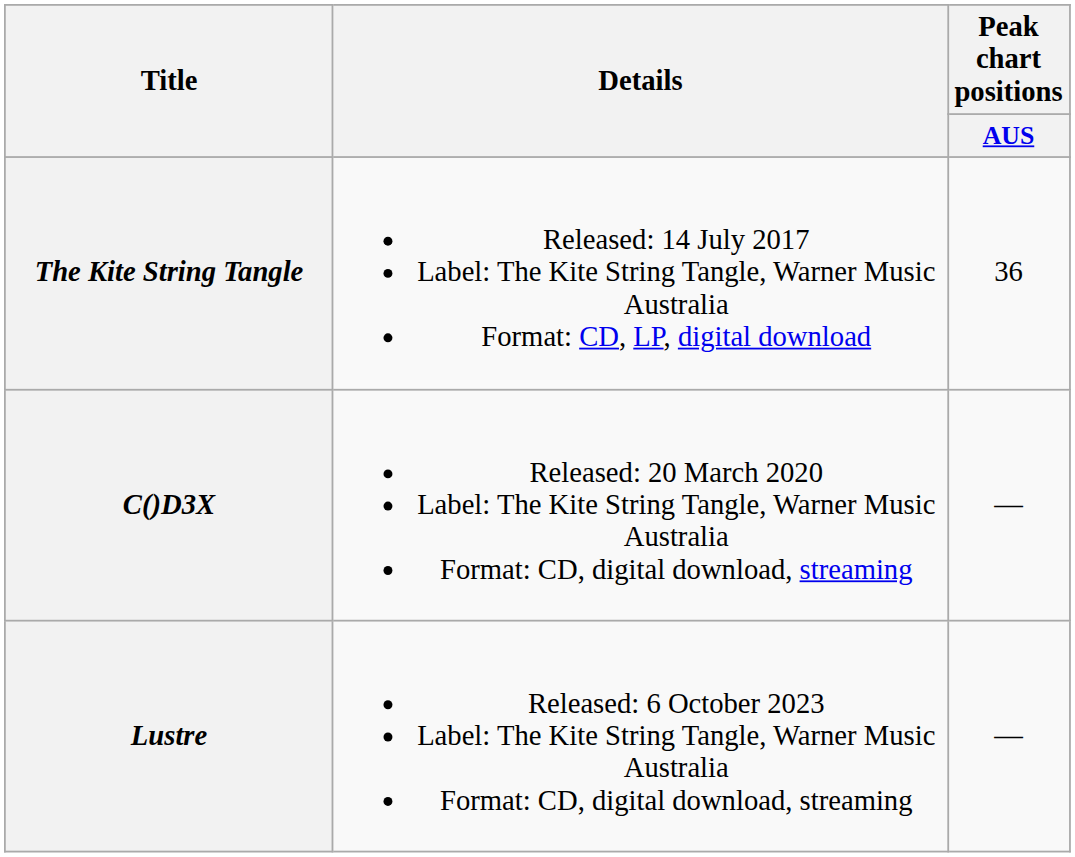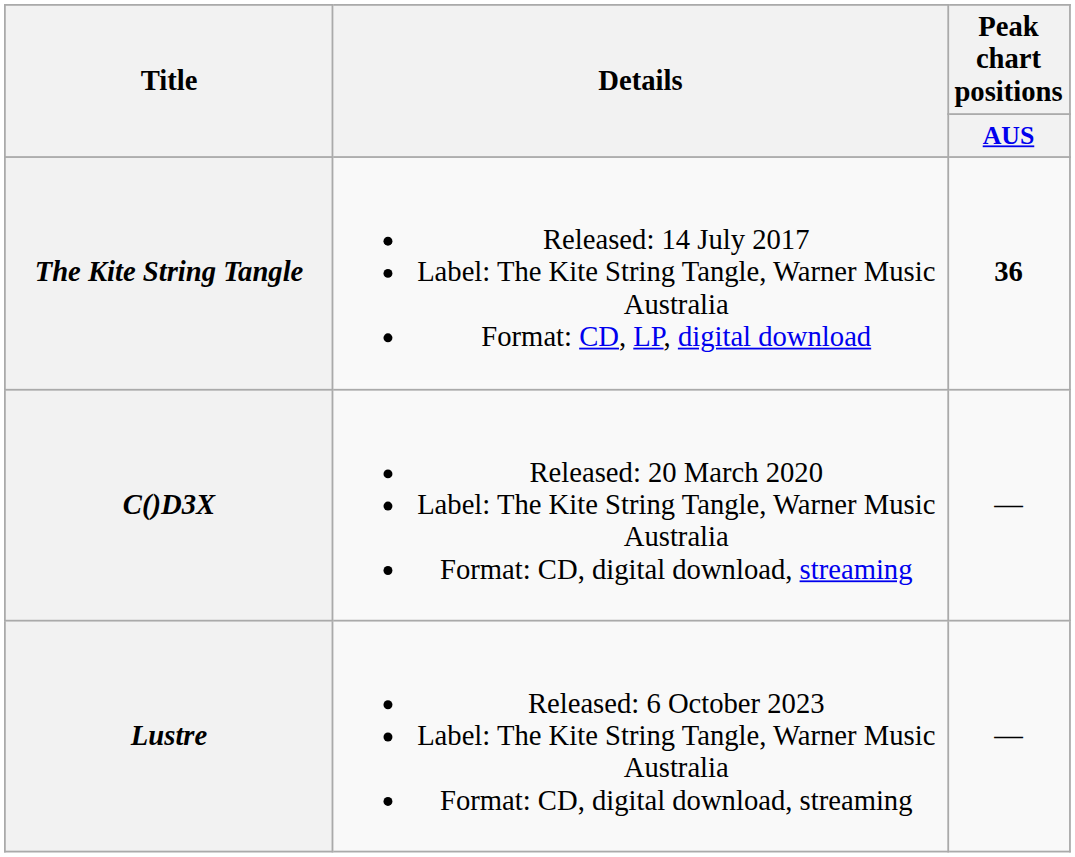(1008, 272) normal -> (1008, 272) bold
